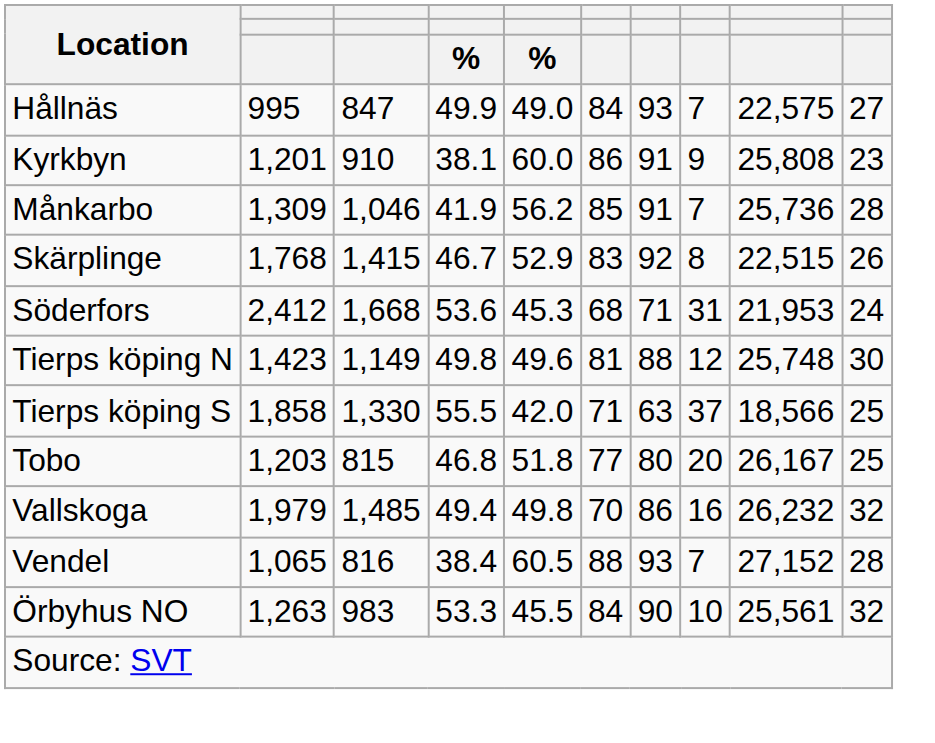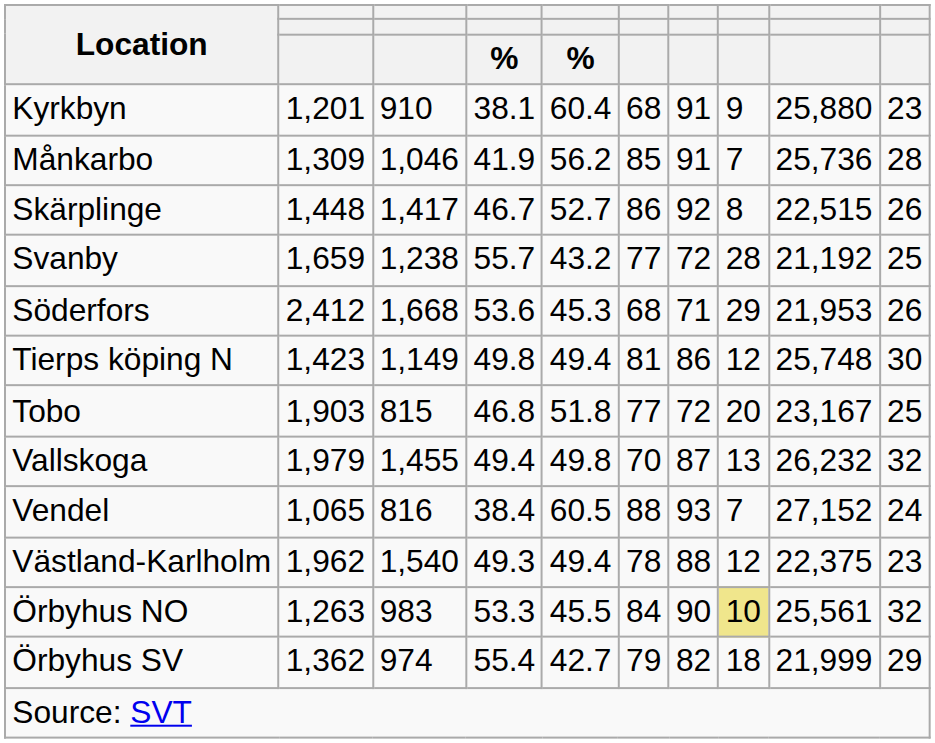- row: (65, 109)
(542, 159) 60.0 -> (581, 109) 60.4
(606, 159) 86 -> (644, 109) 68
(786, 159) 25,808 -> (824, 109) 25,880
(287, 259) 1,768 -> (325, 209) 1,448
(381, 259) 1,415 -> (419, 209) 1,417
(542, 259) 52.9 -> (581, 209) 52.7
(606, 259) 83 -> (644, 209) 86
+ row: (65, 259)
(705, 310) 31 -> (743, 310) 29
(867, 310) 24 -> (905, 310) 26
(542, 360) 49.6 -> (581, 360) 49.4
(655, 360) 88 -> (694, 360) 86
- row: (122, 410)
(287, 460) 1,203 -> (325, 410) 1,903
(655, 460) 80 -> (694, 410) 72
(786, 460) 26,167 -> (824, 410) 23,167
(381, 511) 1,485 -> (419, 460) 1,455
(655, 511) 86 -> (694, 460) 87
(705, 511) 16 -> (743, 460) 13
(867, 561) 28 -> (905, 511) 24
+ row: (142, 561)
(705, 611) no background -> (743, 611) khaki background
+ row: (98, 661)
